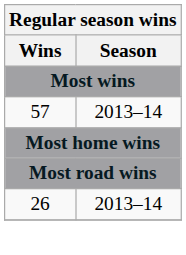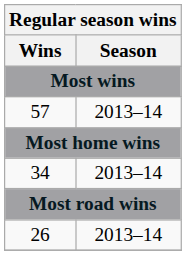+ row: (40, 173)
